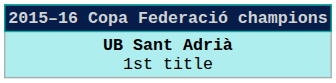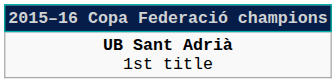(168, 55) paleturquoise background -> (168, 55) no background
